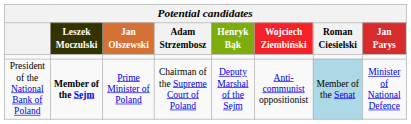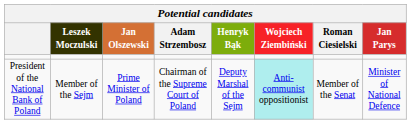(77, 89) bold -> (77, 89) normal
(284, 89) no background -> (284, 89) paleturquoise background
(338, 89) lightblue background -> (338, 89) no background
